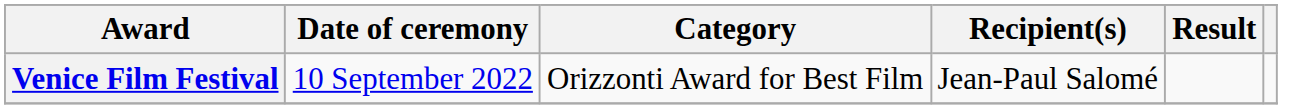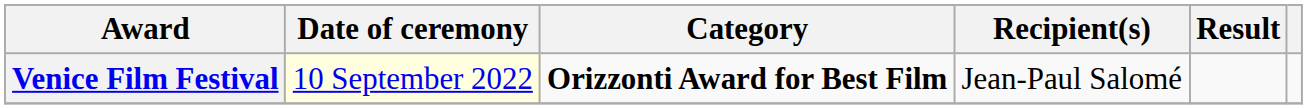(413, 77) no background -> (413, 77) lightyellow background
(735, 77) normal -> (747, 77) bold
